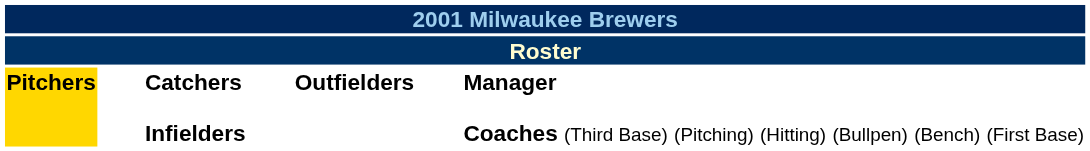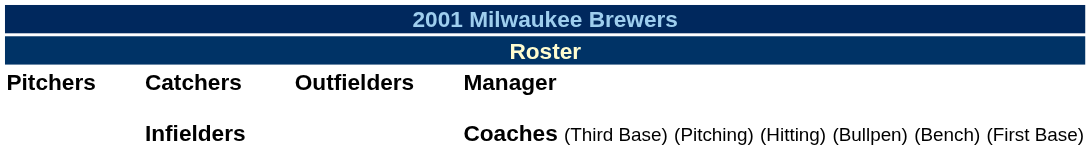(51, 82) gold background -> (51, 82) no background
